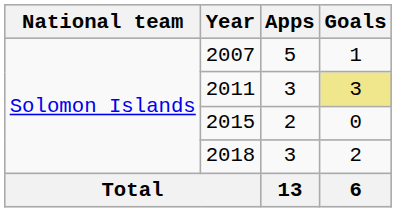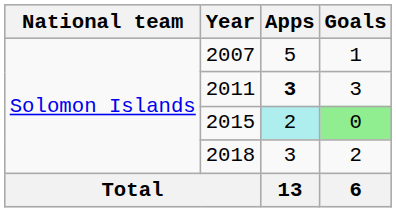(290, 89) normal -> (290, 89) bold
(356, 89) khaki background -> (356, 89) no background
(290, 123) no background -> (290, 123) paleturquoise background
(356, 123) no background -> (356, 123) lightgreen background
